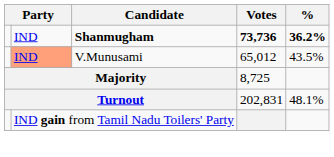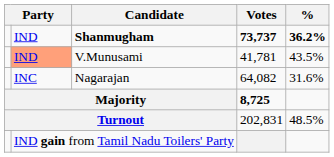(258, 36) 73,736 -> (258, 36) 73,737
(258, 57) 65,012 -> (258, 57) 41,781
+ row: (102, 78)
(255, 78) normal -> (255, 99) bold
(306, 99) 48.1% -> (306, 120) 48.5%
